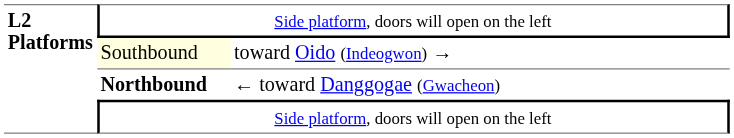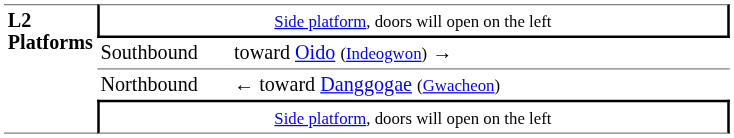(149, 53) lightyellow background -> (149, 53) no background
(154, 84) bold -> (149, 84) normal
